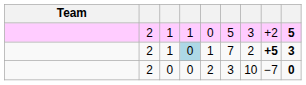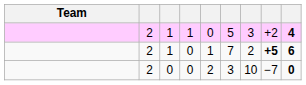(291, 32) 5 -> (291, 32) 4
(190, 51) lightblue background -> (190, 51) no background
(291, 51) 3 -> (291, 51) 6
